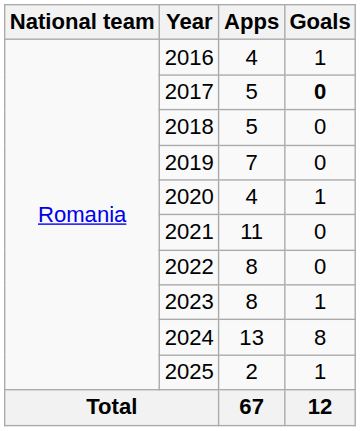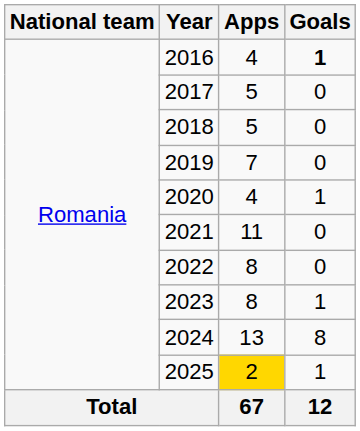(320, 57) normal -> (320, 57) bold
(320, 92) bold -> (320, 92) normal
(252, 372) no background -> (252, 372) gold background
